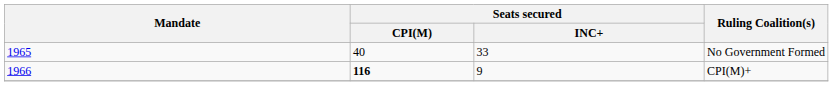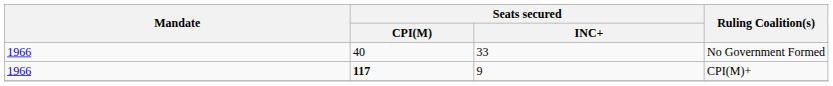(19, 52) 1965 -> (19, 52) 1966
(362, 71) 116 -> (362, 71) 117
